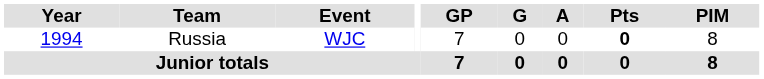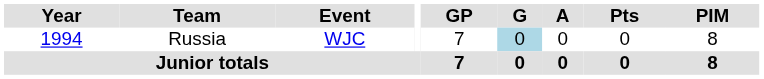(520, 39) no background -> (520, 39) lightblue background
(625, 39) bold -> (625, 39) normal
